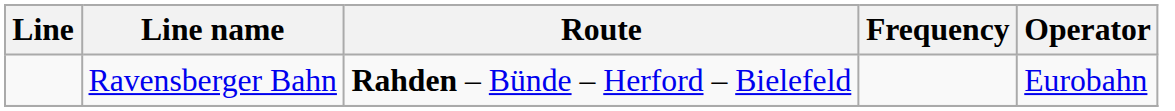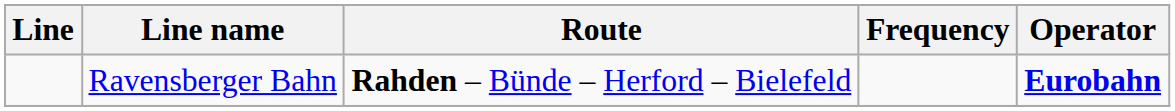(1086, 79) normal -> (1093, 79) bold
